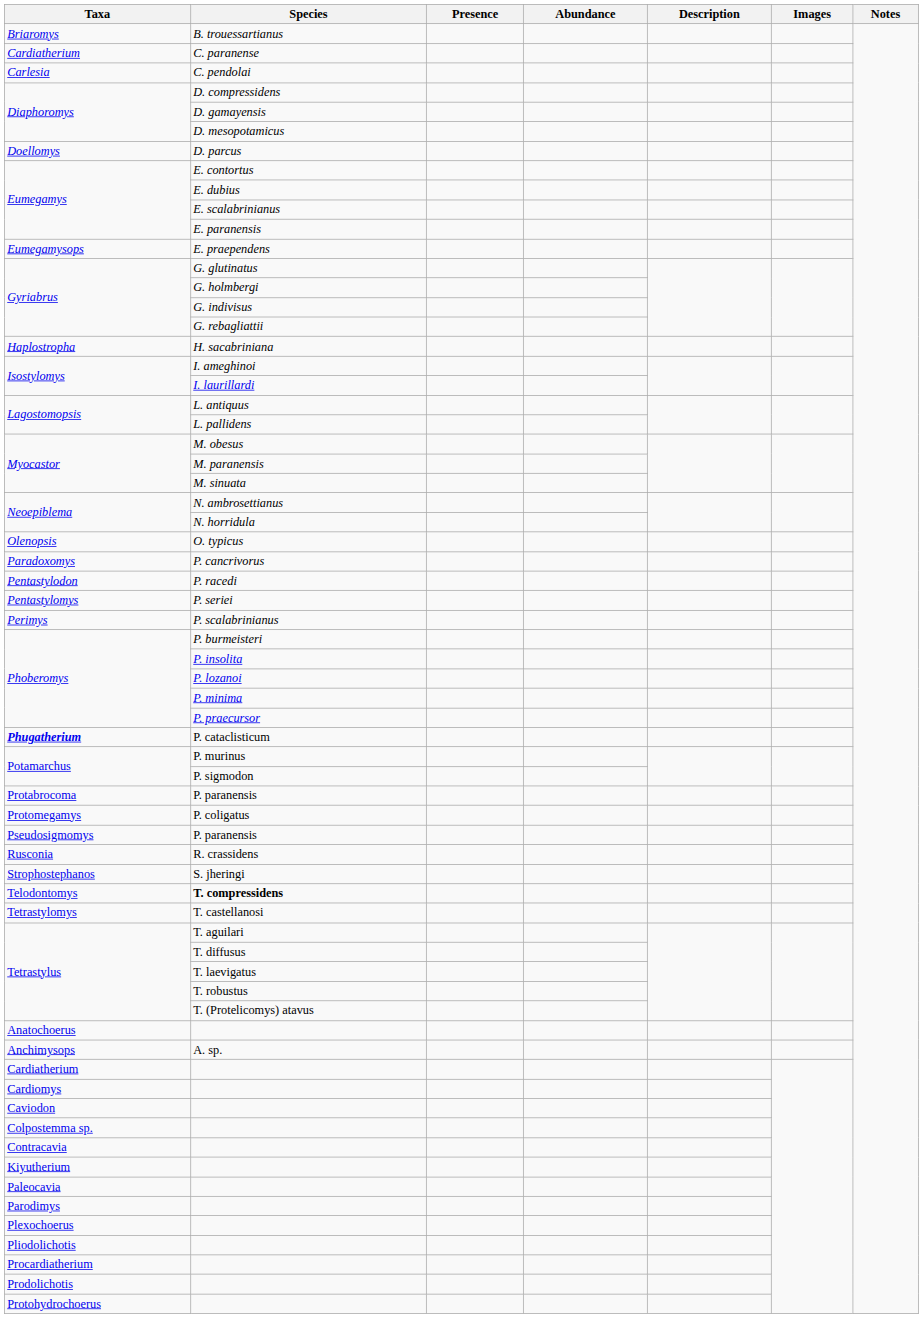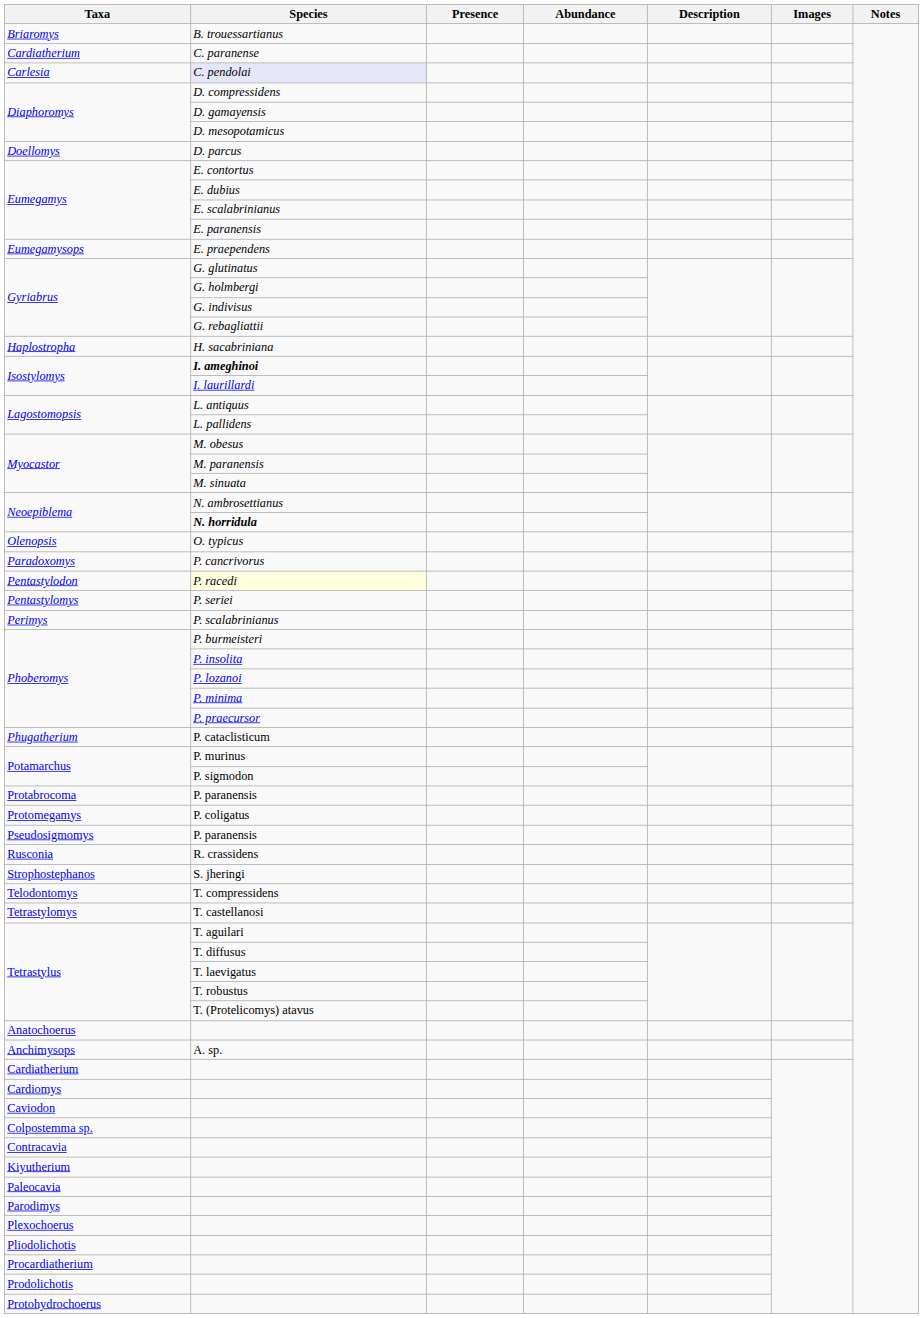(222, 72) no background -> (222, 72) lavender background
(224, 365) normal -> (226, 365) bold
(224, 522) normal -> (225, 522) bold
(215, 580) no background -> (215, 580) lightyellow background
(44, 737) bold -> (42, 737) normal
(238, 893) bold -> (236, 893) normal
